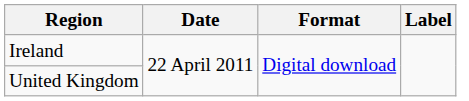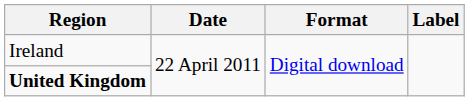(74, 80) normal -> (78, 80) bold
